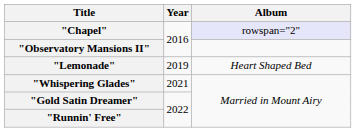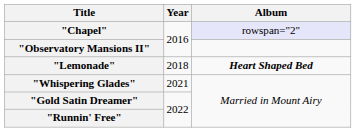(178, 65) 2019 -> (178, 65) 2018
(271, 65) normal -> (271, 65) bold
